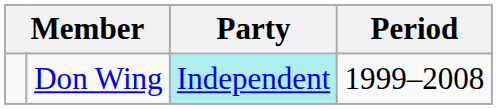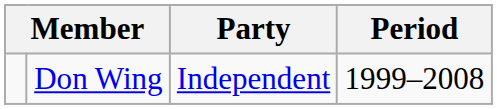(254, 78) paleturquoise background -> (254, 78) no background
